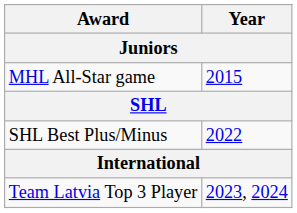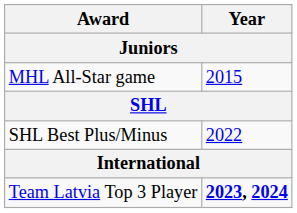(247, 192) normal -> (247, 192) bold
